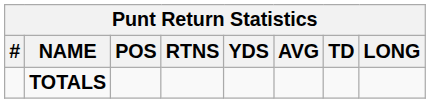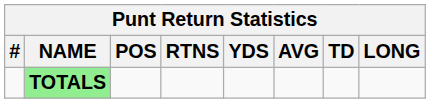(68, 82) no background -> (68, 82) lightgreen background
